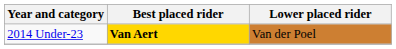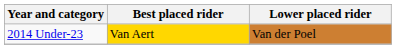(134, 34) bold -> (132, 34) normal
